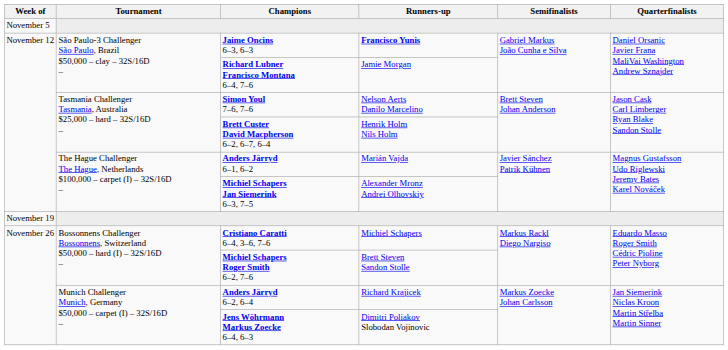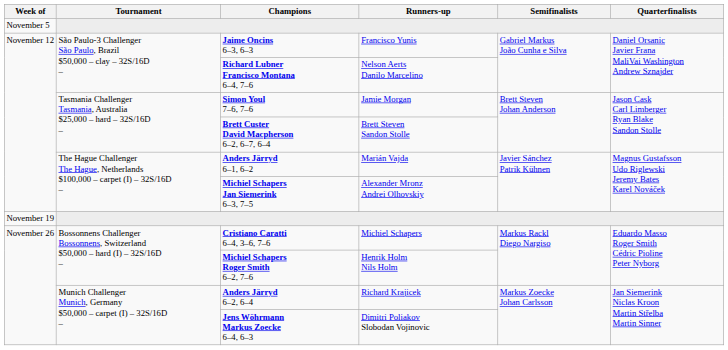(391, 39) bold -> (389, 39) normal
(386, 64) Jamie Morgan -> (392, 69) Nelson Aerts Danilo Marcelino
(392, 104) Nelson Aerts Danilo Marcelino -> (386, 99) Jamie Morgan
(384, 129) Henrik Holm Nils Holm -> (385, 129) Brett Steven Sandon Stolle
(385, 262) Brett Steven Sandon Stolle -> (384, 262) Henrik Holm Nils Holm
